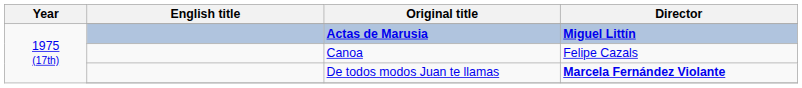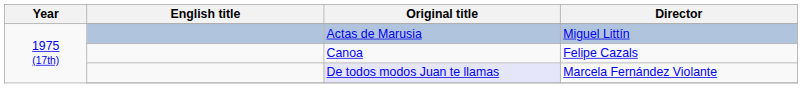(377, 33) bold -> (374, 33) normal
(600, 33) bold -> (596, 33) normal
(413, 72) no background -> (413, 72) lavender background
(644, 72) bold -> (640, 72) normal
